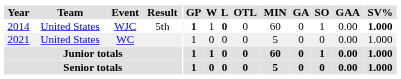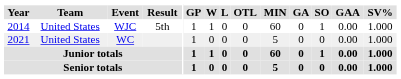(194, 26) bold -> (194, 26) normal
(225, 26) bold -> (225, 26) normal
(380, 26) bold -> (380, 26) normal
